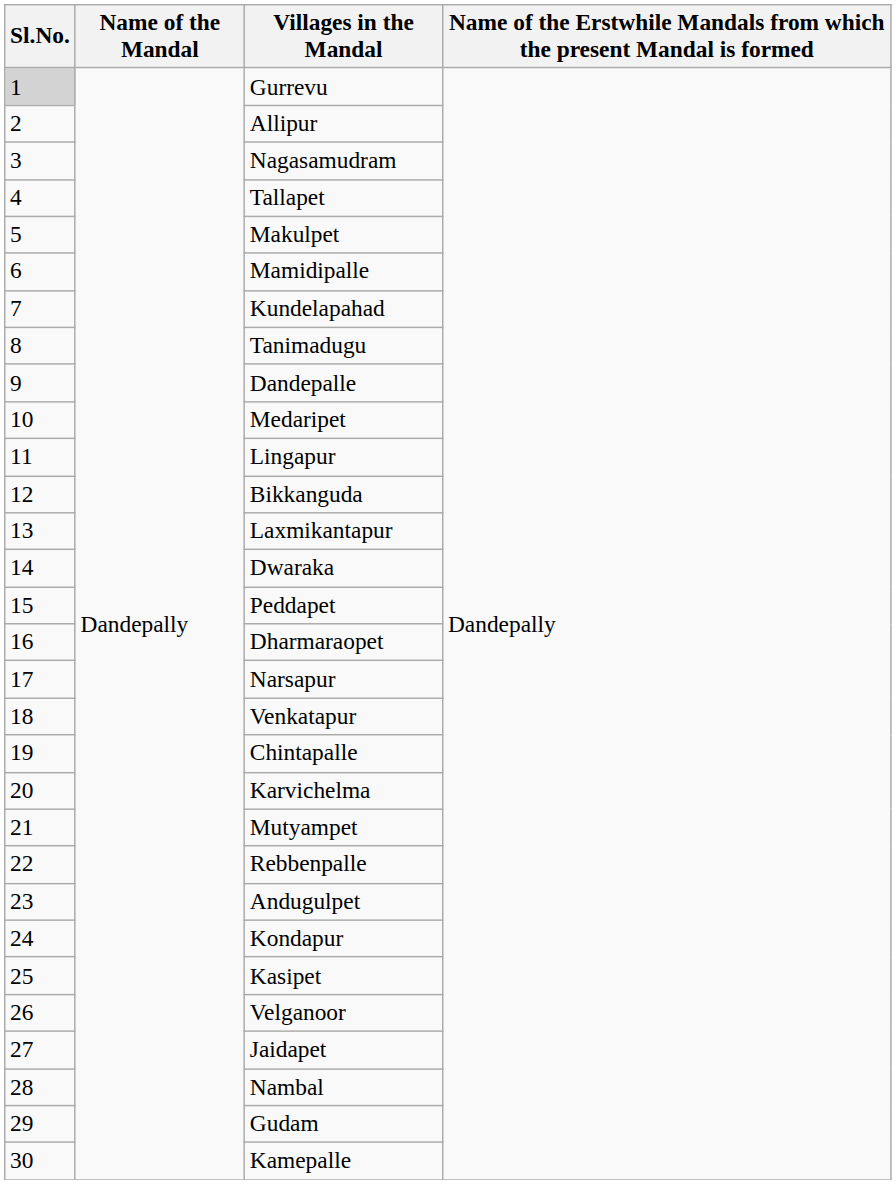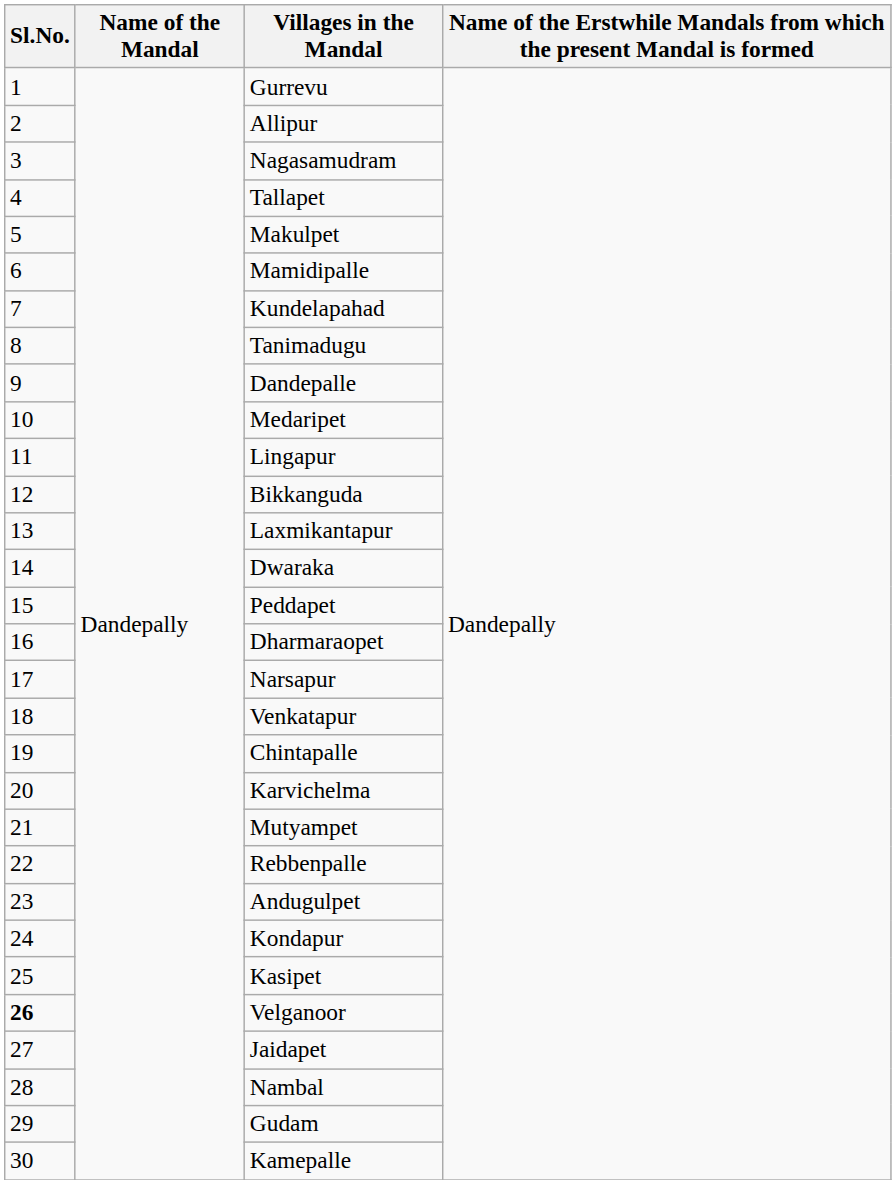(16, 86) lightgrey background -> (16, 86) no background
(22, 1012) normal -> (22, 1012) bold
